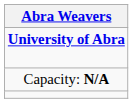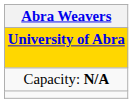(66, 39) no background -> (66, 39) gold background
